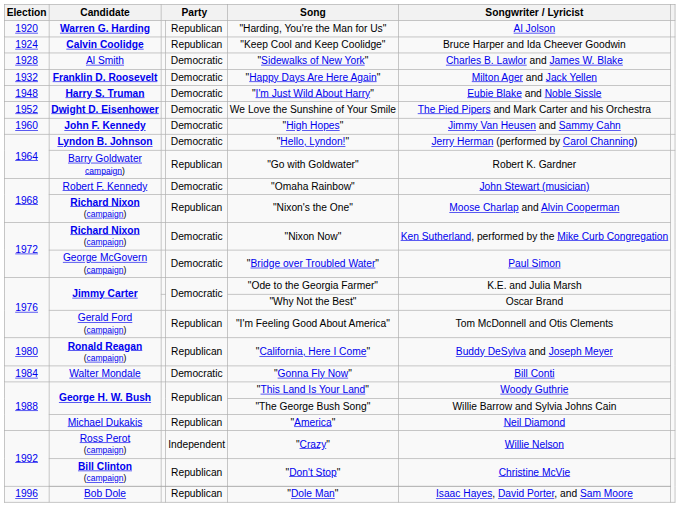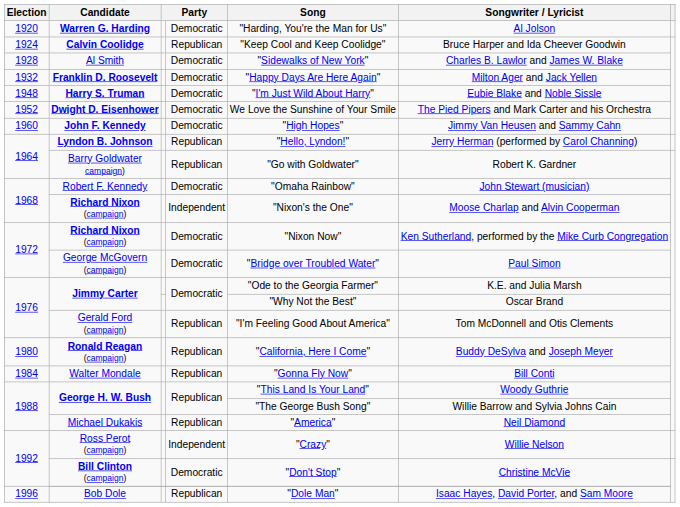(197, 28) Republican -> (197, 28) Democratic
(197, 142) Democratic -> (197, 142) Republican
(197, 208) Republican -> (197, 208) Independent
(197, 374) Democratic -> (197, 374) Republican
(197, 472) Republican -> (197, 472) Democratic
